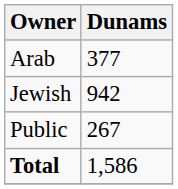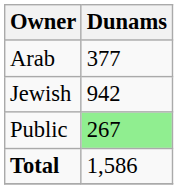(104, 129) no background -> (104, 129) lightgreen background
